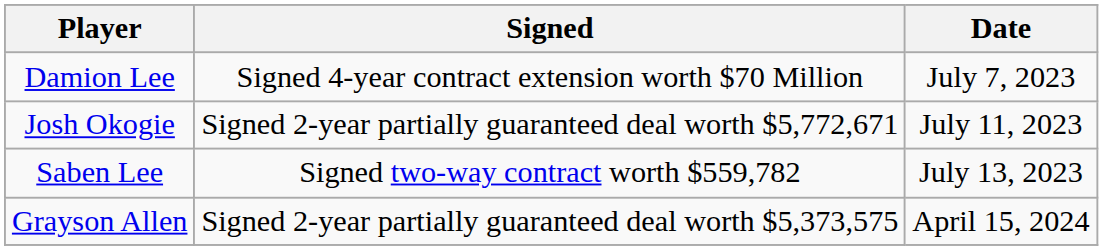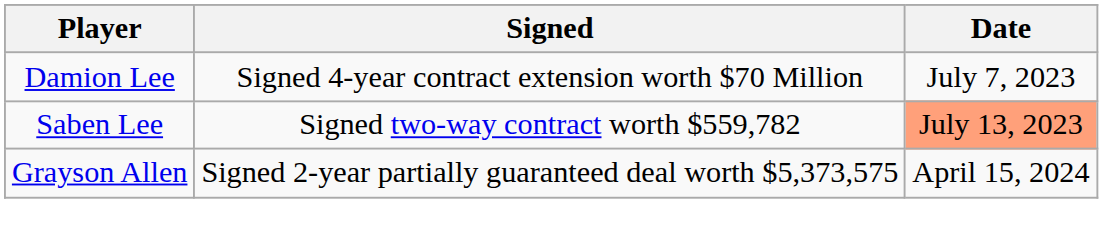- row: (100, 124)
(1001, 172) no background -> (1001, 124) lightsalmon background
